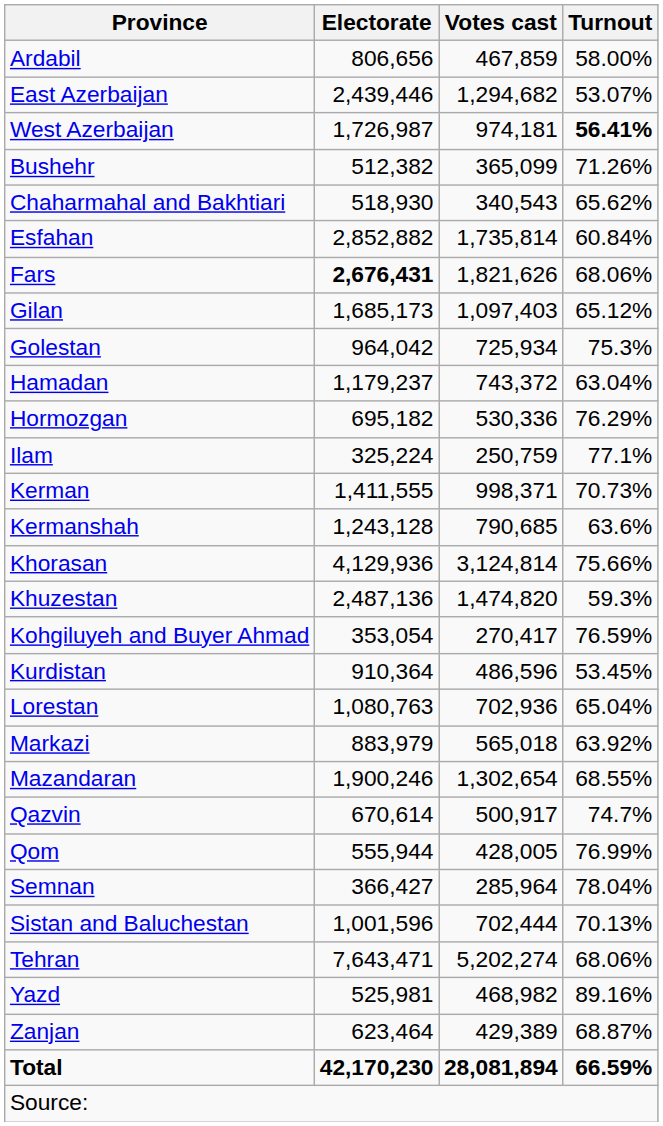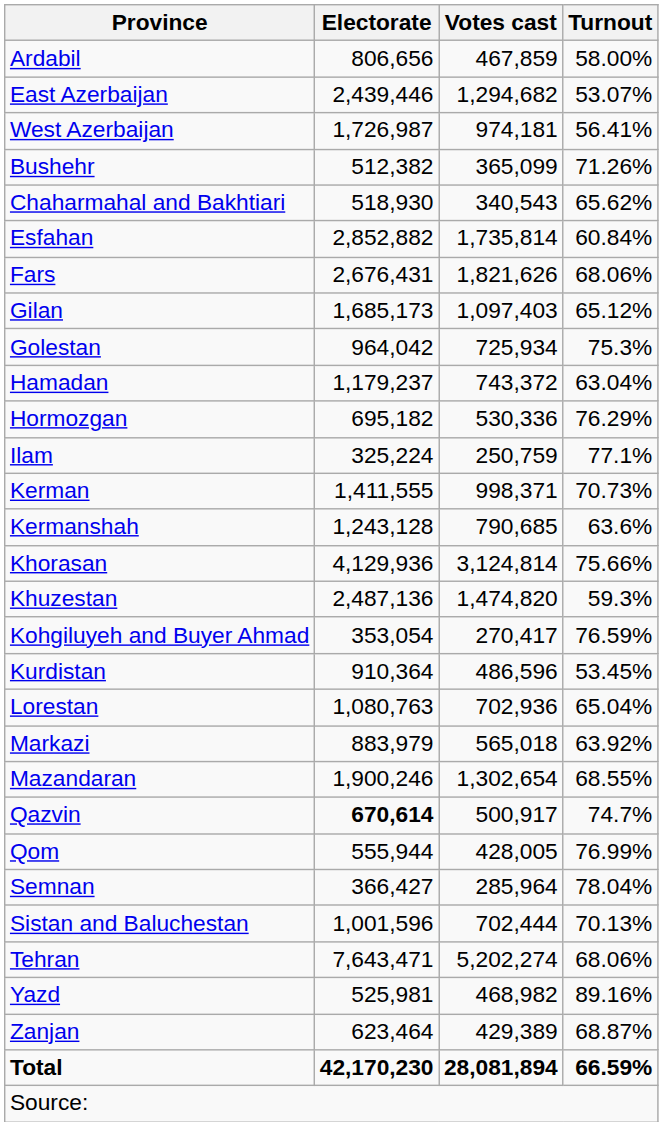(614, 130) bold -> (614, 130) normal
(383, 274) bold -> (383, 274) normal
(392, 815) normal -> (392, 815) bold
